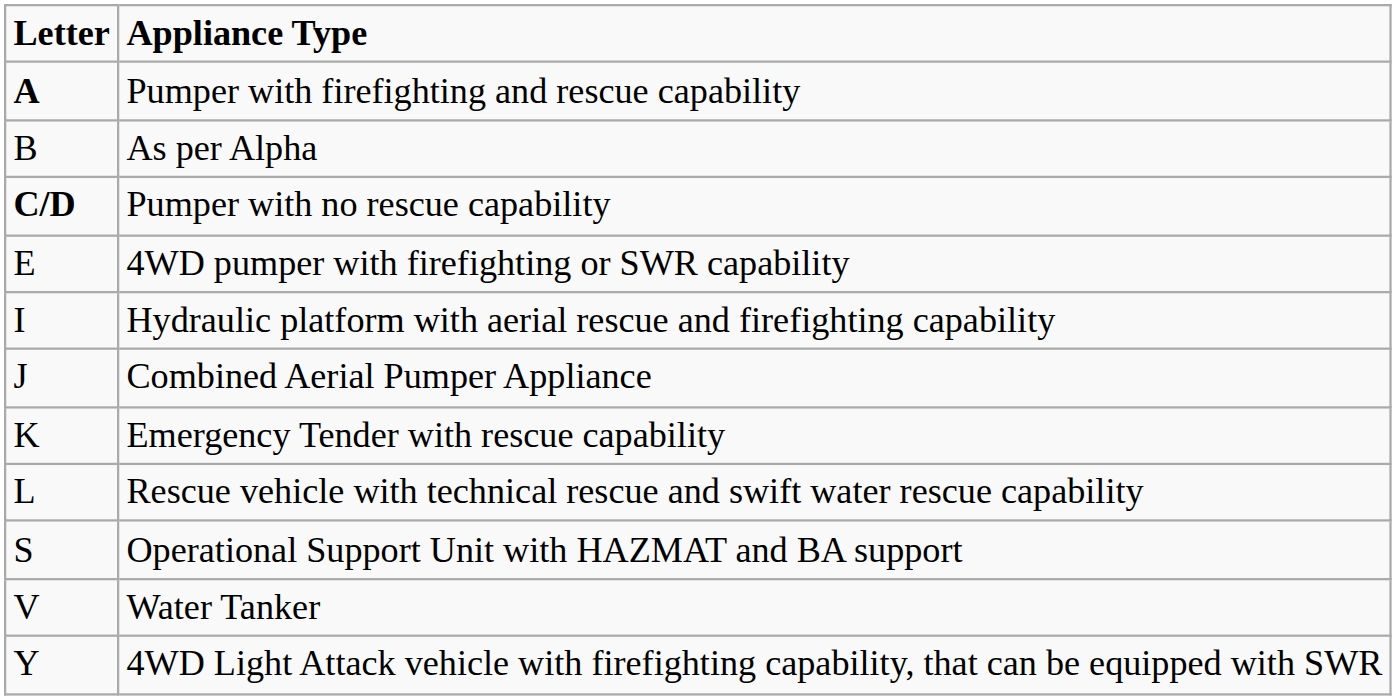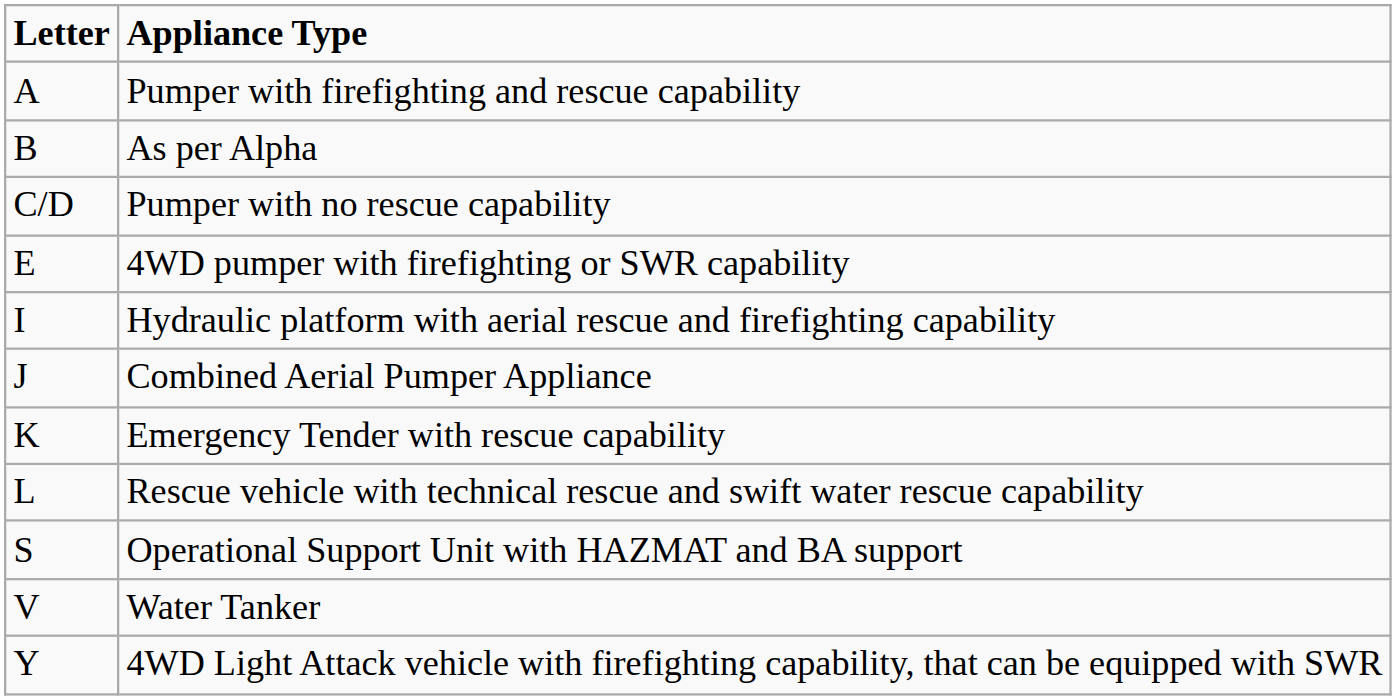(27, 90) bold -> (27, 90) normal
(45, 205) bold -> (44, 205) normal
